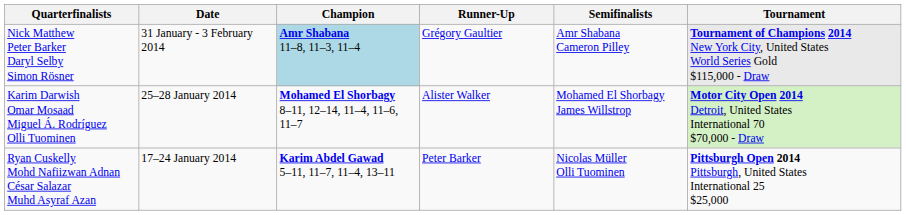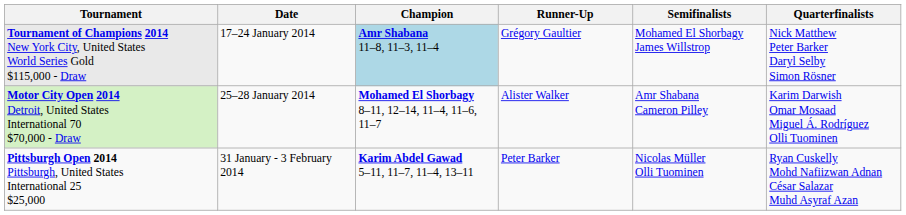columns swapped: (794, 14) <-> (71, 14)
(197, 41) 31 January - 3 February 2014 -> (268, 33) 17–24 January 2014
(593, 41) Amr Shabana Cameron Pilley -> (689, 41) Mohamed El Shorbagy James Willstrop
(610, 102) Mohamed El Shorbagy James Willstrop -> (672, 102) Amr Shabana Cameron Pilley
(189, 157) 17–24 January 2014 -> (276, 164) 31 January - 3 February 2014
